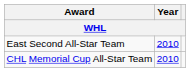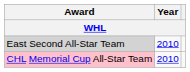(66, 43) no background -> (66, 43) lightgrey background
(79, 59) no background -> (79, 59) pink background
